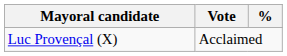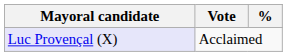(63, 39) no background -> (63, 39) lavender background
